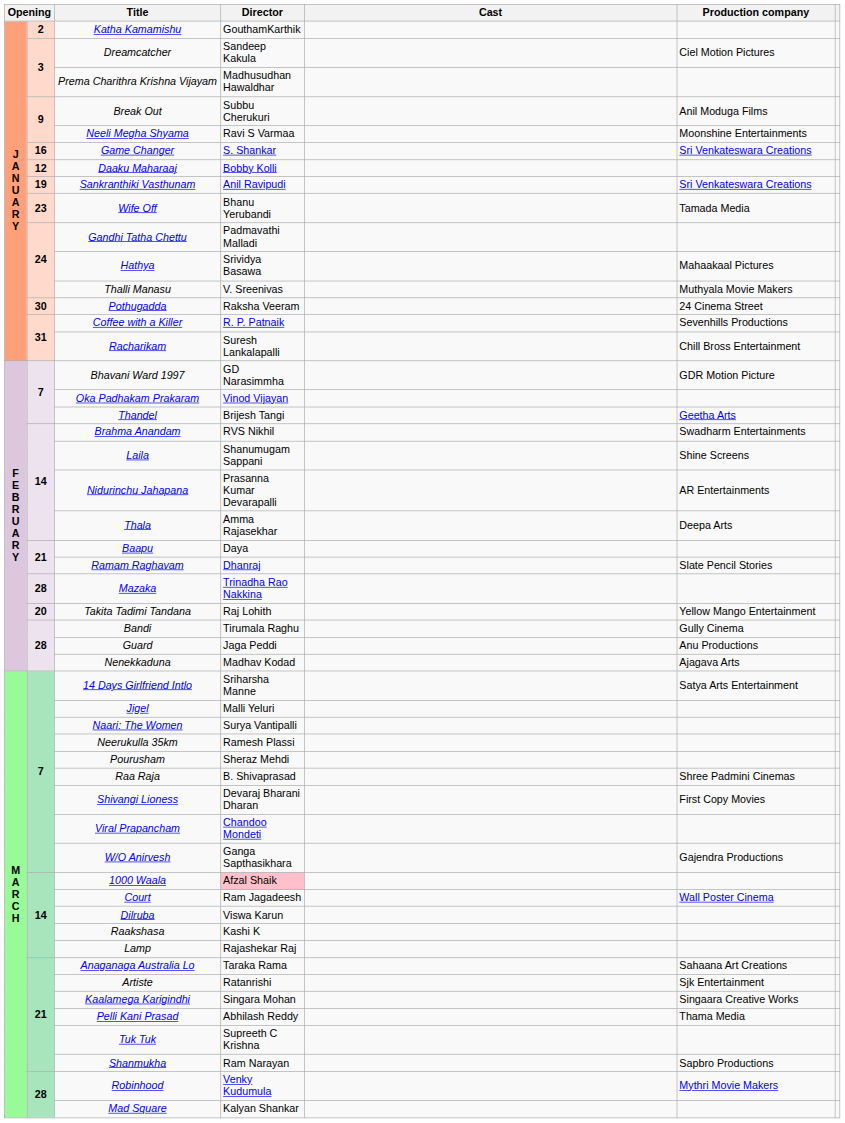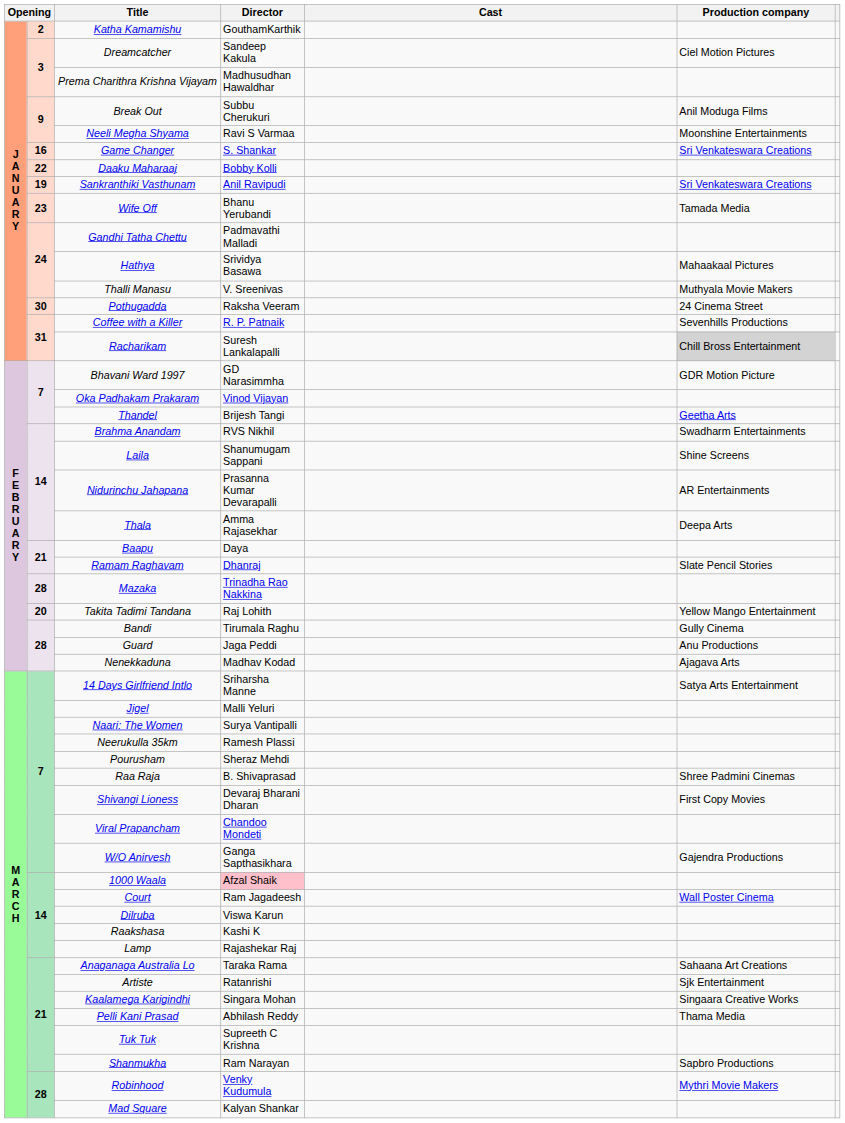(41, 168) 12 -> (41, 168) 22
(740, 346) no background -> (740, 346) lightgrey background
